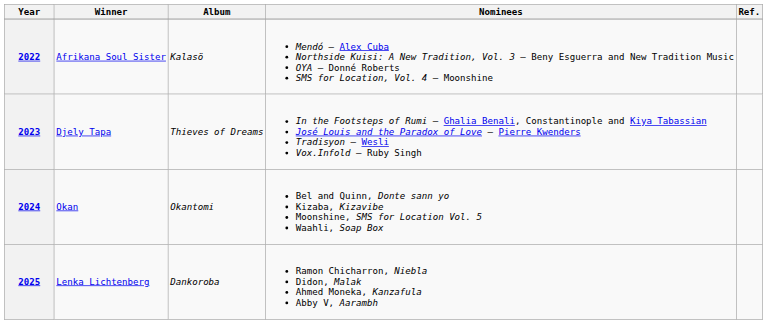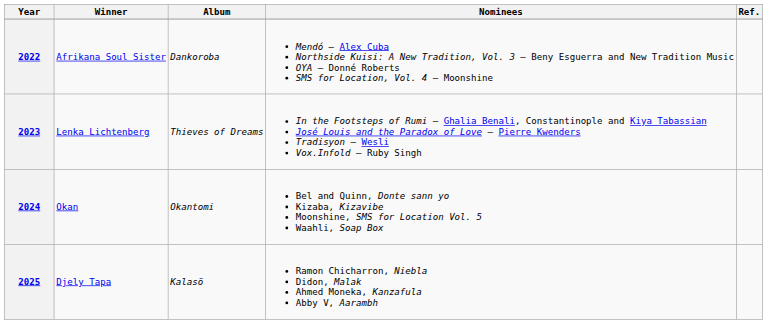(187, 57) Kalasö -> (195, 57) Dankoroba
(84, 132) Djely Tapa -> (103, 132) Lenka Lichtenberg
(103, 282) Lenka Lichtenberg -> (84, 282) Djely Tapa
(195, 282) Dankoroba -> (187, 282) Kalasö
